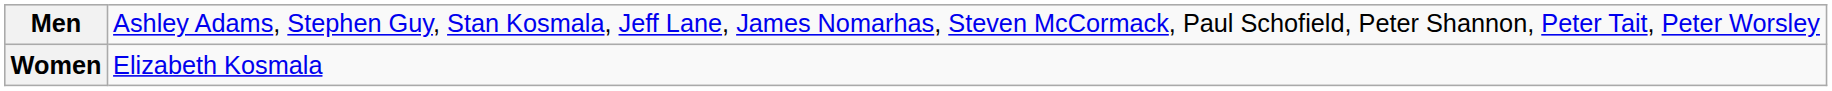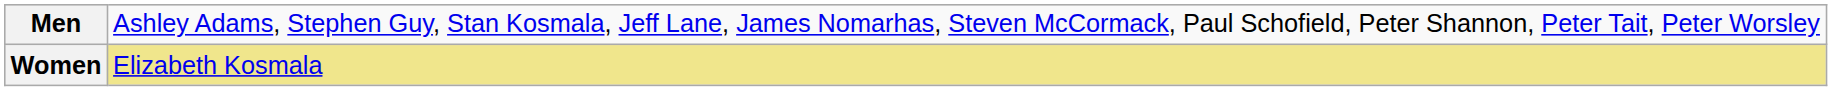(218, 64) no background -> (218, 64) khaki background
